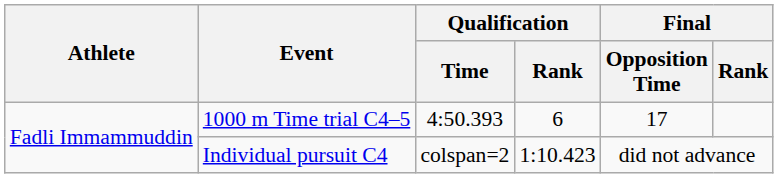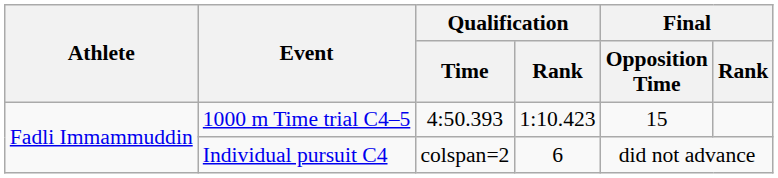(558, 119) 6 -> (558, 119) 1:10.423
(657, 119) 17 -> (657, 119) 15
(558, 155) 1:10.423 -> (558, 155) 6
